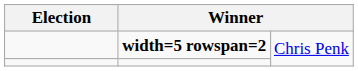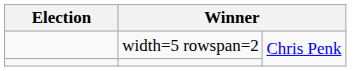(194, 44) bold -> (190, 44) normal
